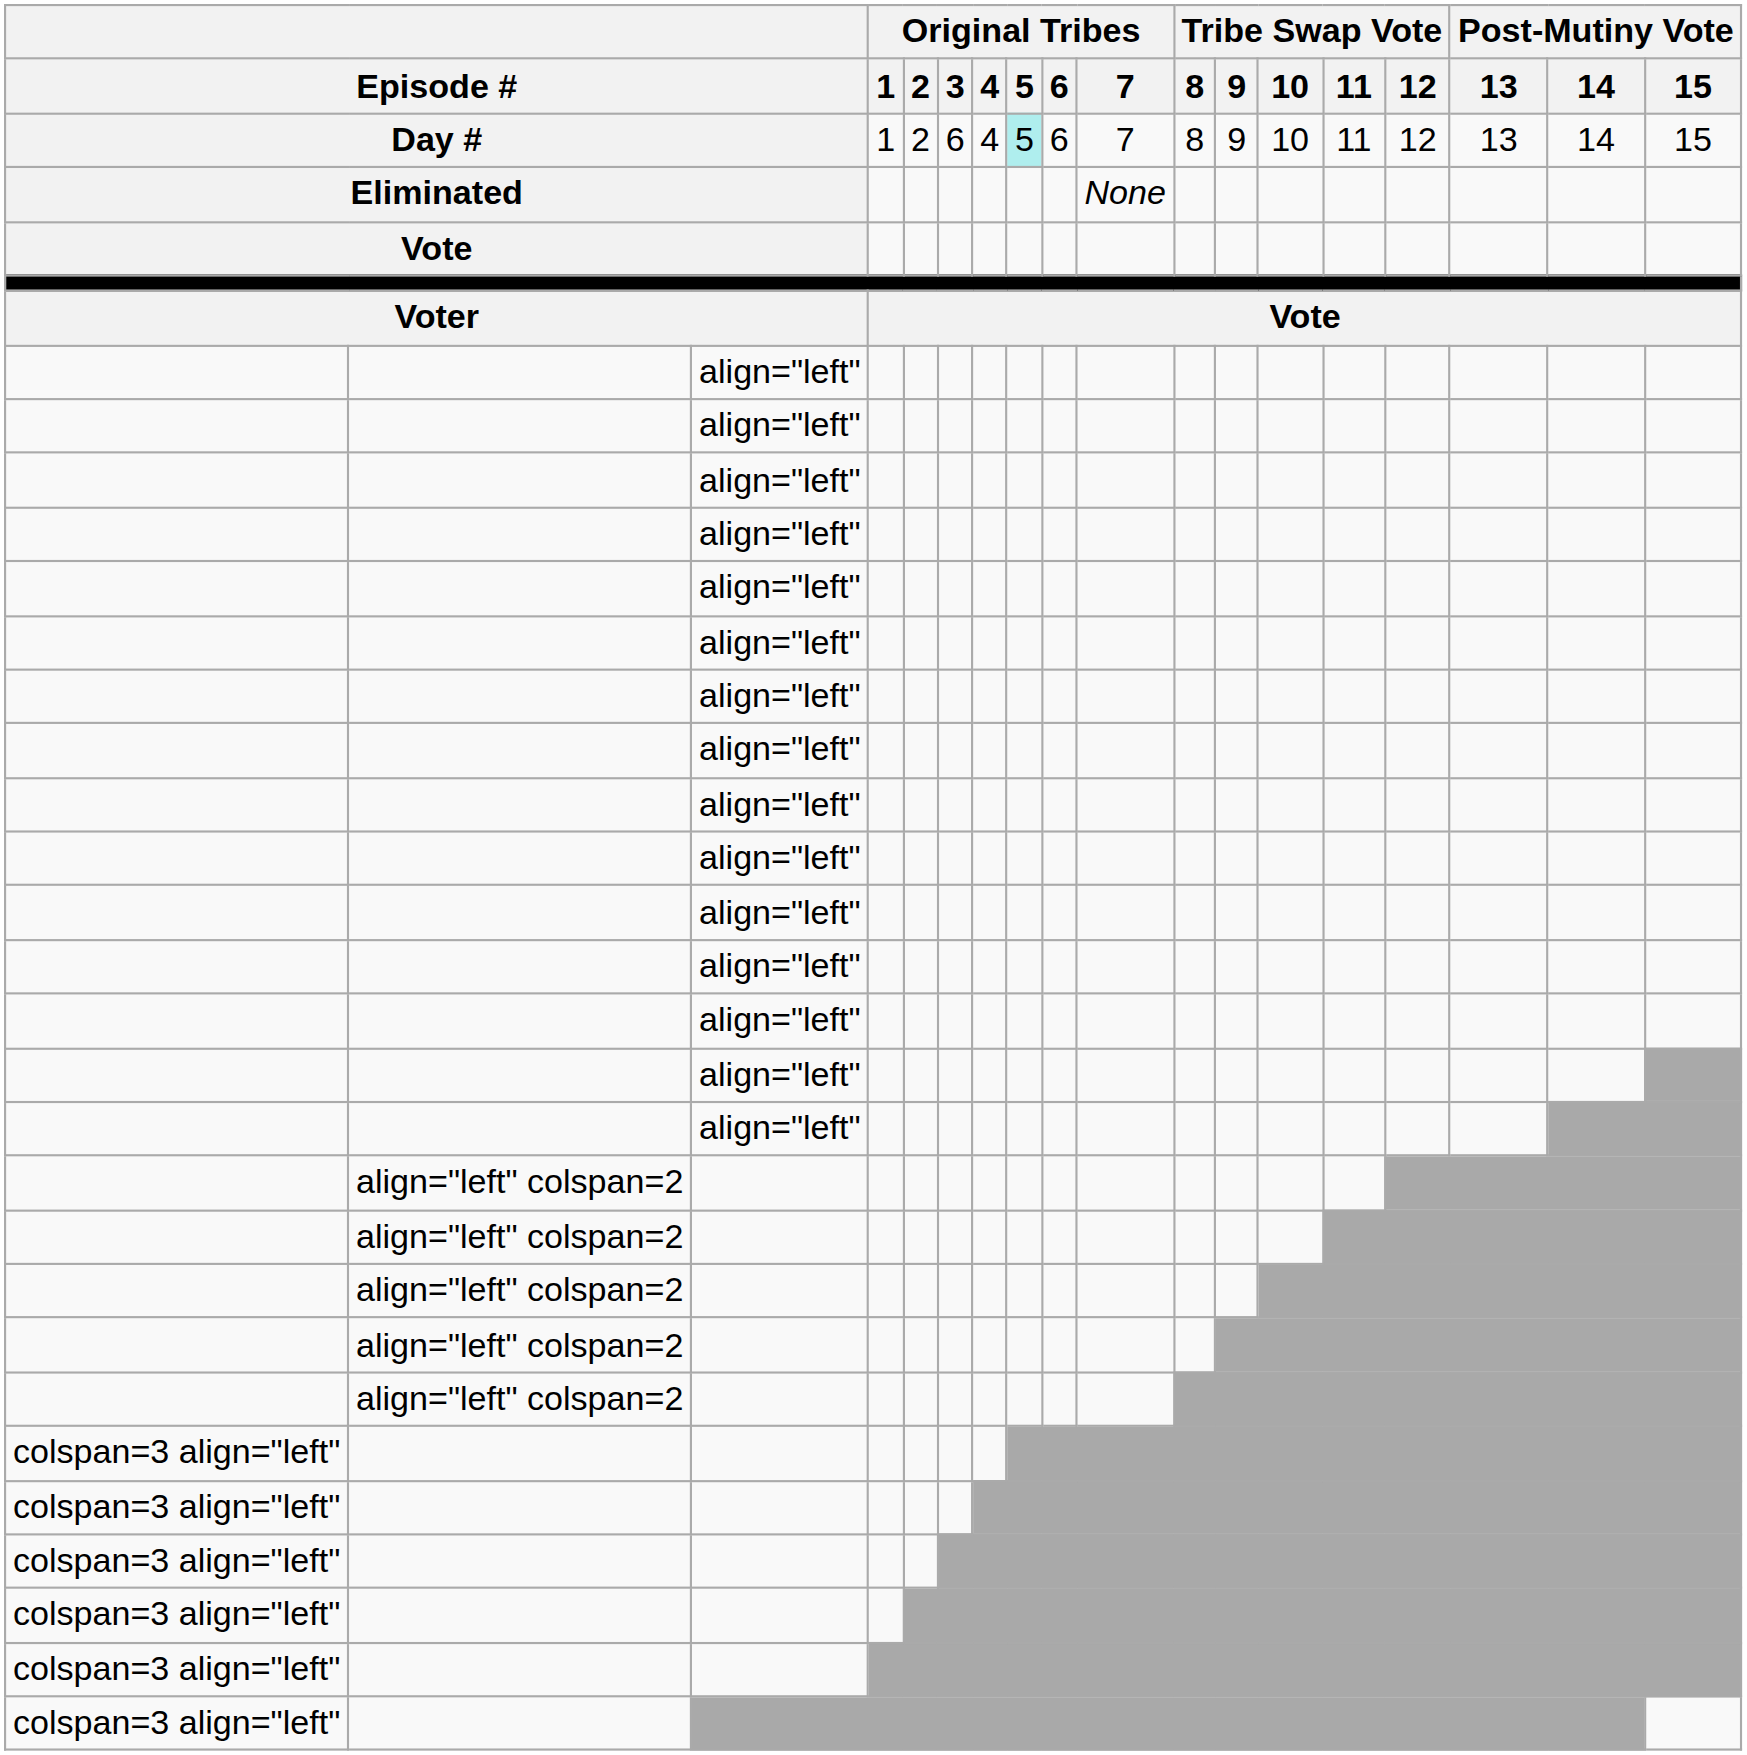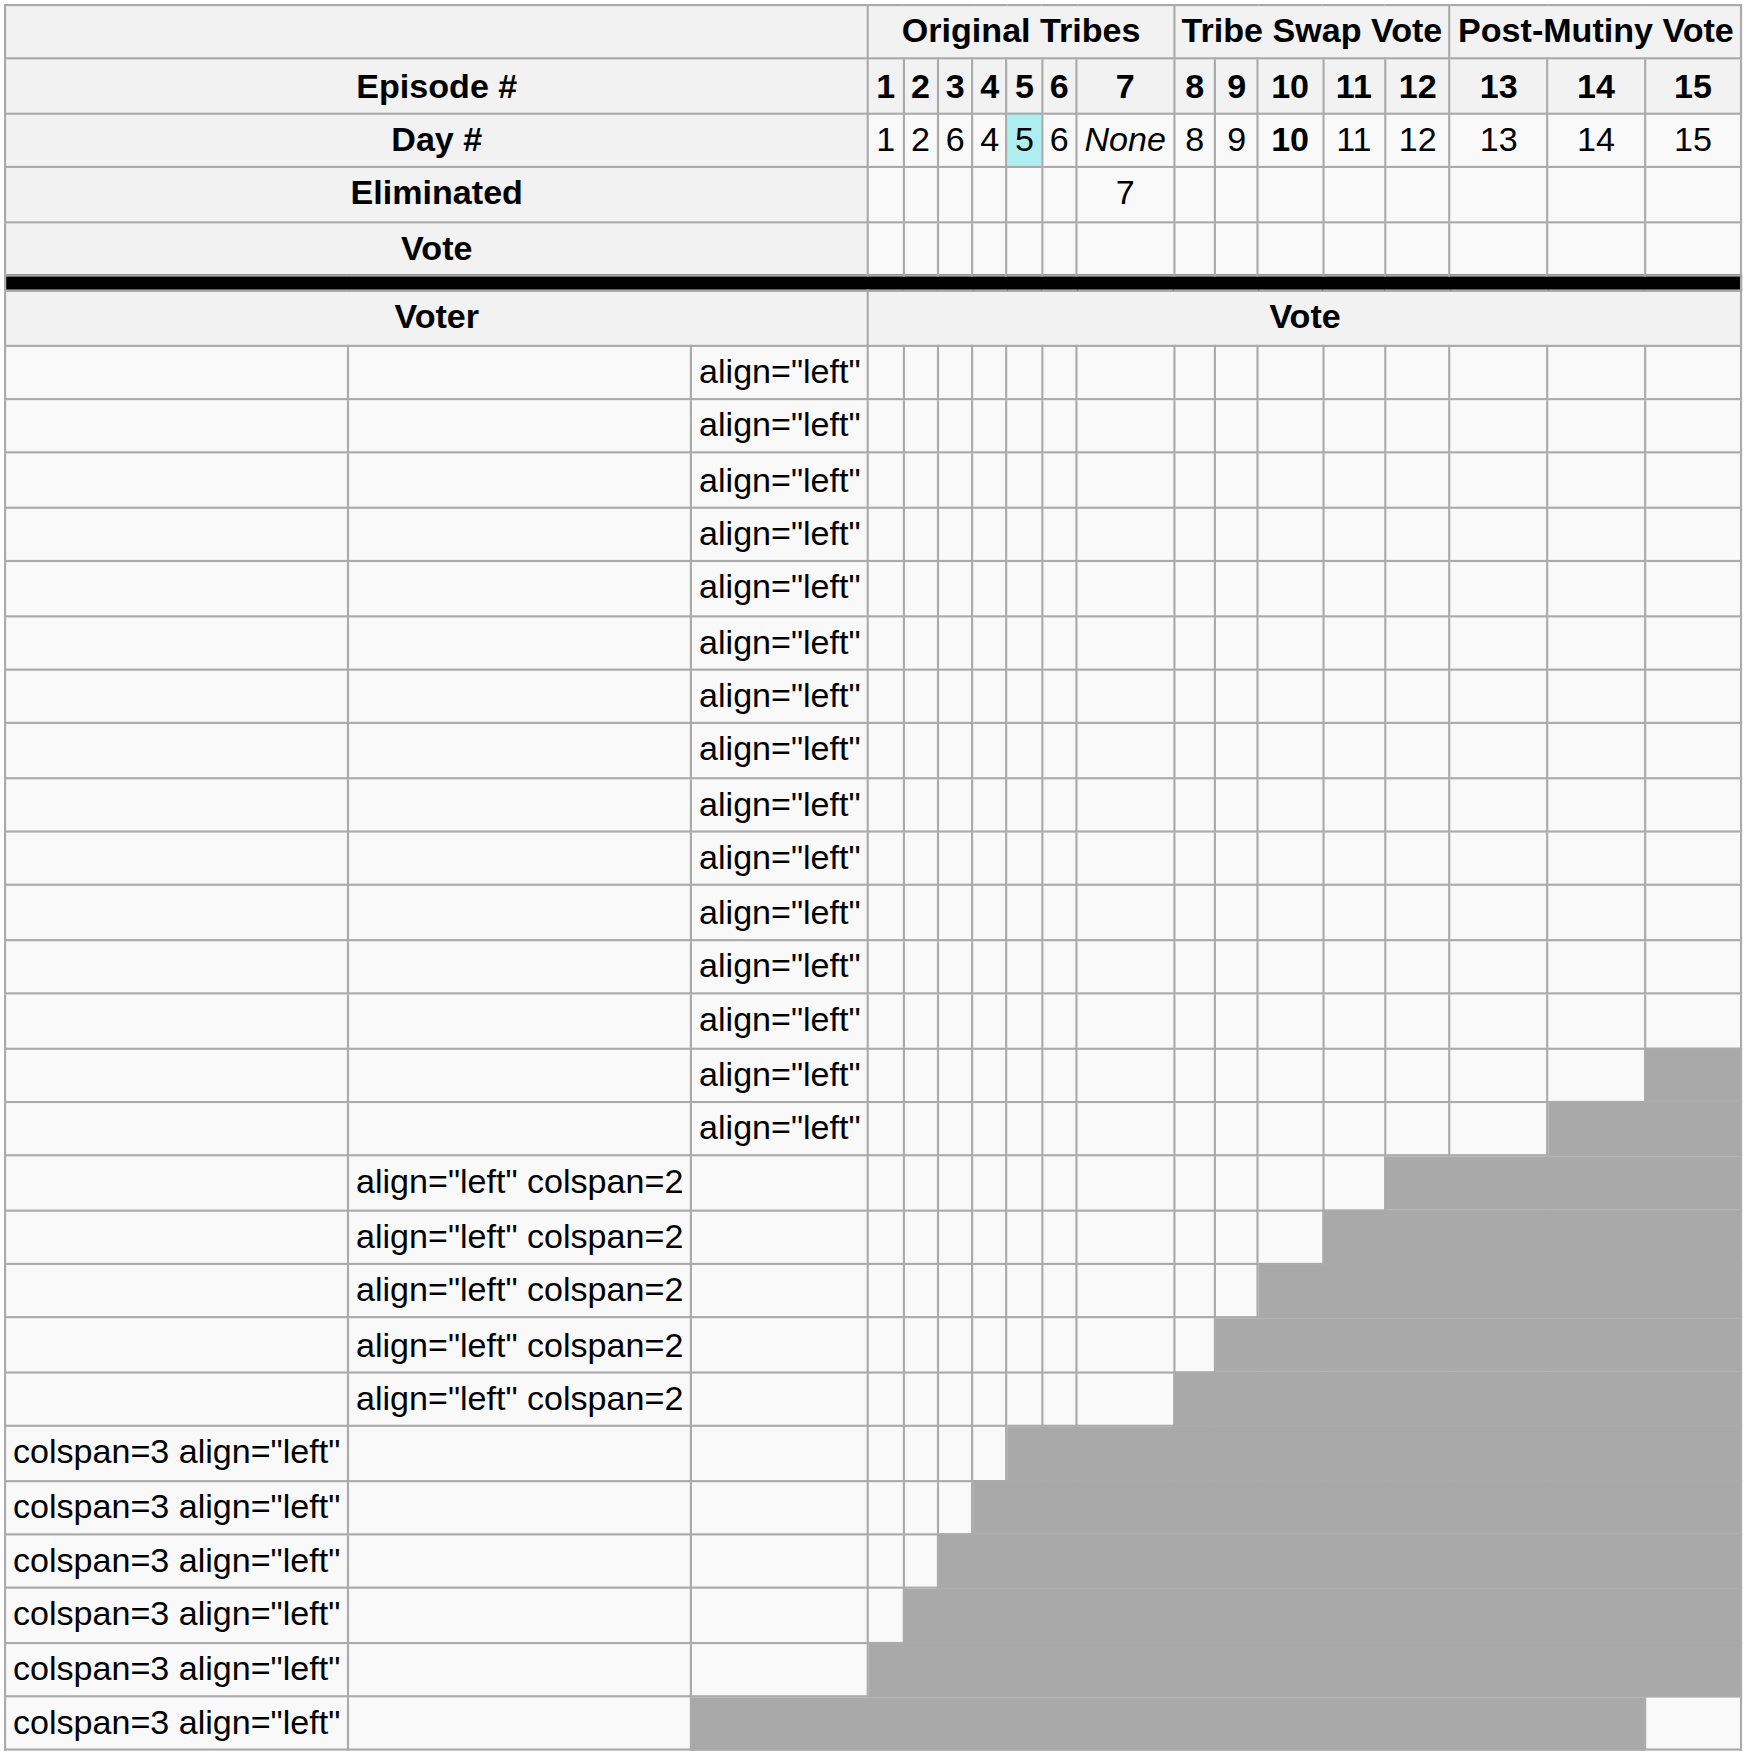(1125, 139) 7 -> (1125, 139) None
(1290, 139) normal -> (1290, 139) bold
(1125, 193) None -> (1125, 193) 7
